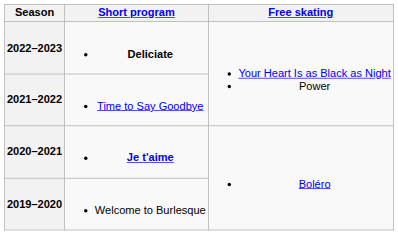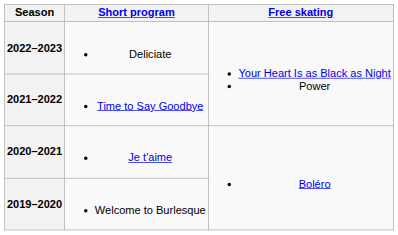(136, 54) bold -> (136, 54) normal
(136, 158) bold -> (136, 158) normal
